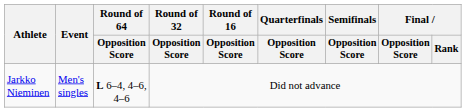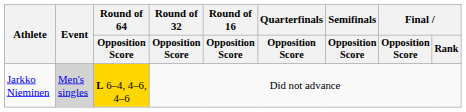(73, 85) no background -> (73, 85) lightgrey background
(121, 92) no background -> (121, 92) gold background
